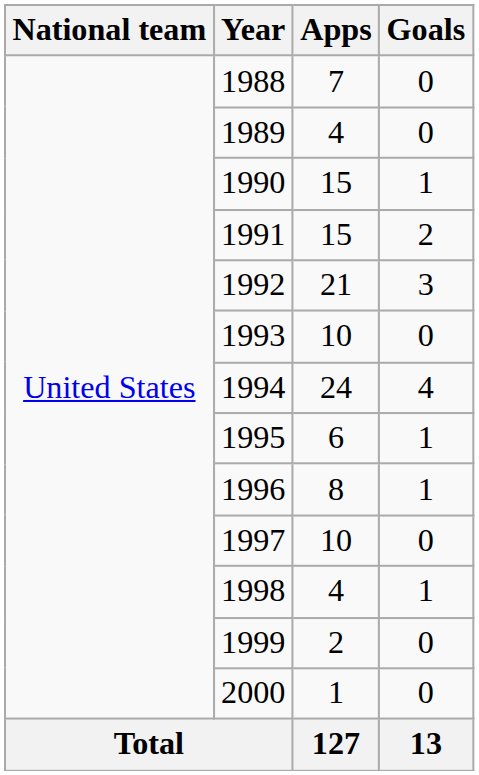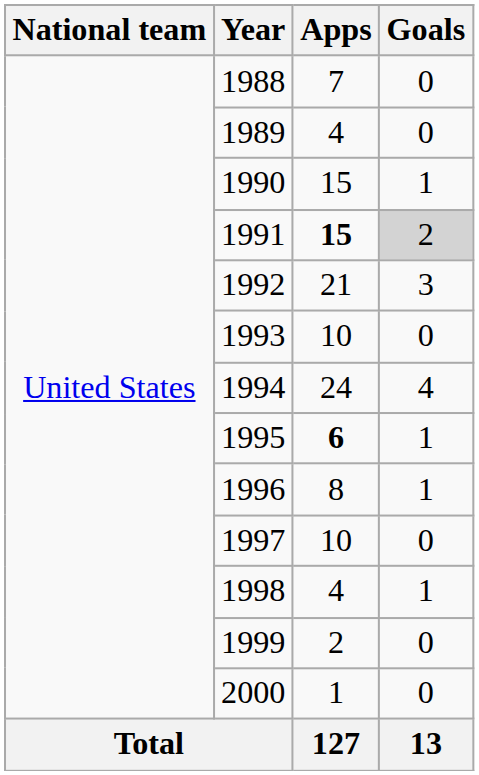(336, 234) normal -> (336, 234) bold
(426, 234) no background -> (426, 234) lightgrey background
(336, 438) normal -> (336, 438) bold
